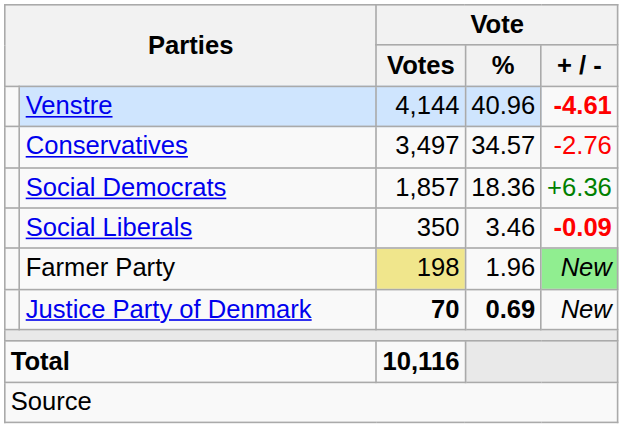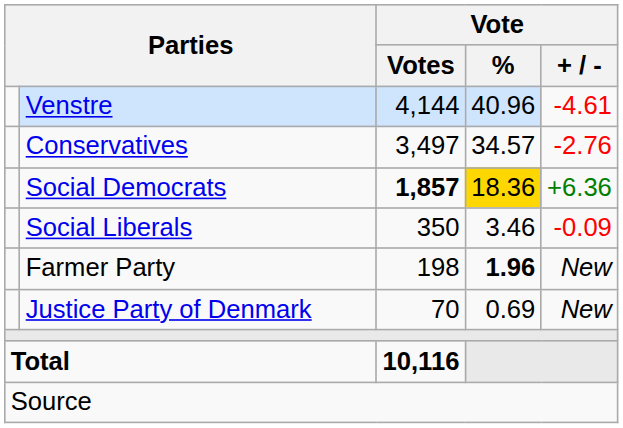(583, 106) bold -> (583, 106) normal
(427, 187) normal -> (427, 187) bold
(503, 187) no background -> (503, 187) gold background
(583, 227) bold -> (583, 227) normal
(438, 268) khaki background -> (438, 268) no background
(510, 268) normal -> (510, 268) bold
(586, 268) lightgreen background -> (586, 268) no background
(445, 308) bold -> (445, 308) normal
(510, 308) bold -> (510, 308) normal
